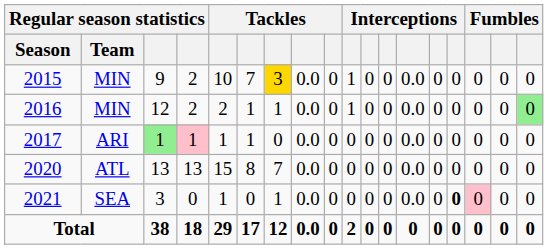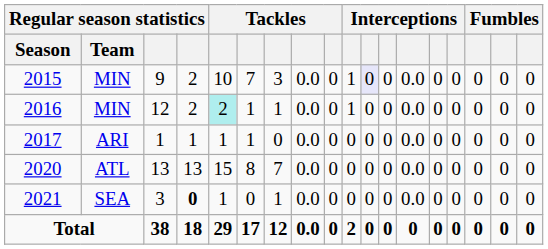(278, 79) gold background -> (278, 79) no background
(369, 79) no background -> (369, 79) lavender background
(223, 109) no background -> (223, 109) paleturquoise background
(530, 109) lightgreen background -> (530, 109) no background
(160, 139) lightgreen background -> (160, 139) no background
(193, 139) pink background -> (193, 139) no background
(193, 199) normal -> (193, 199) bold
(456, 199) bold -> (456, 199) normal
(478, 199) pink background -> (478, 199) no background
